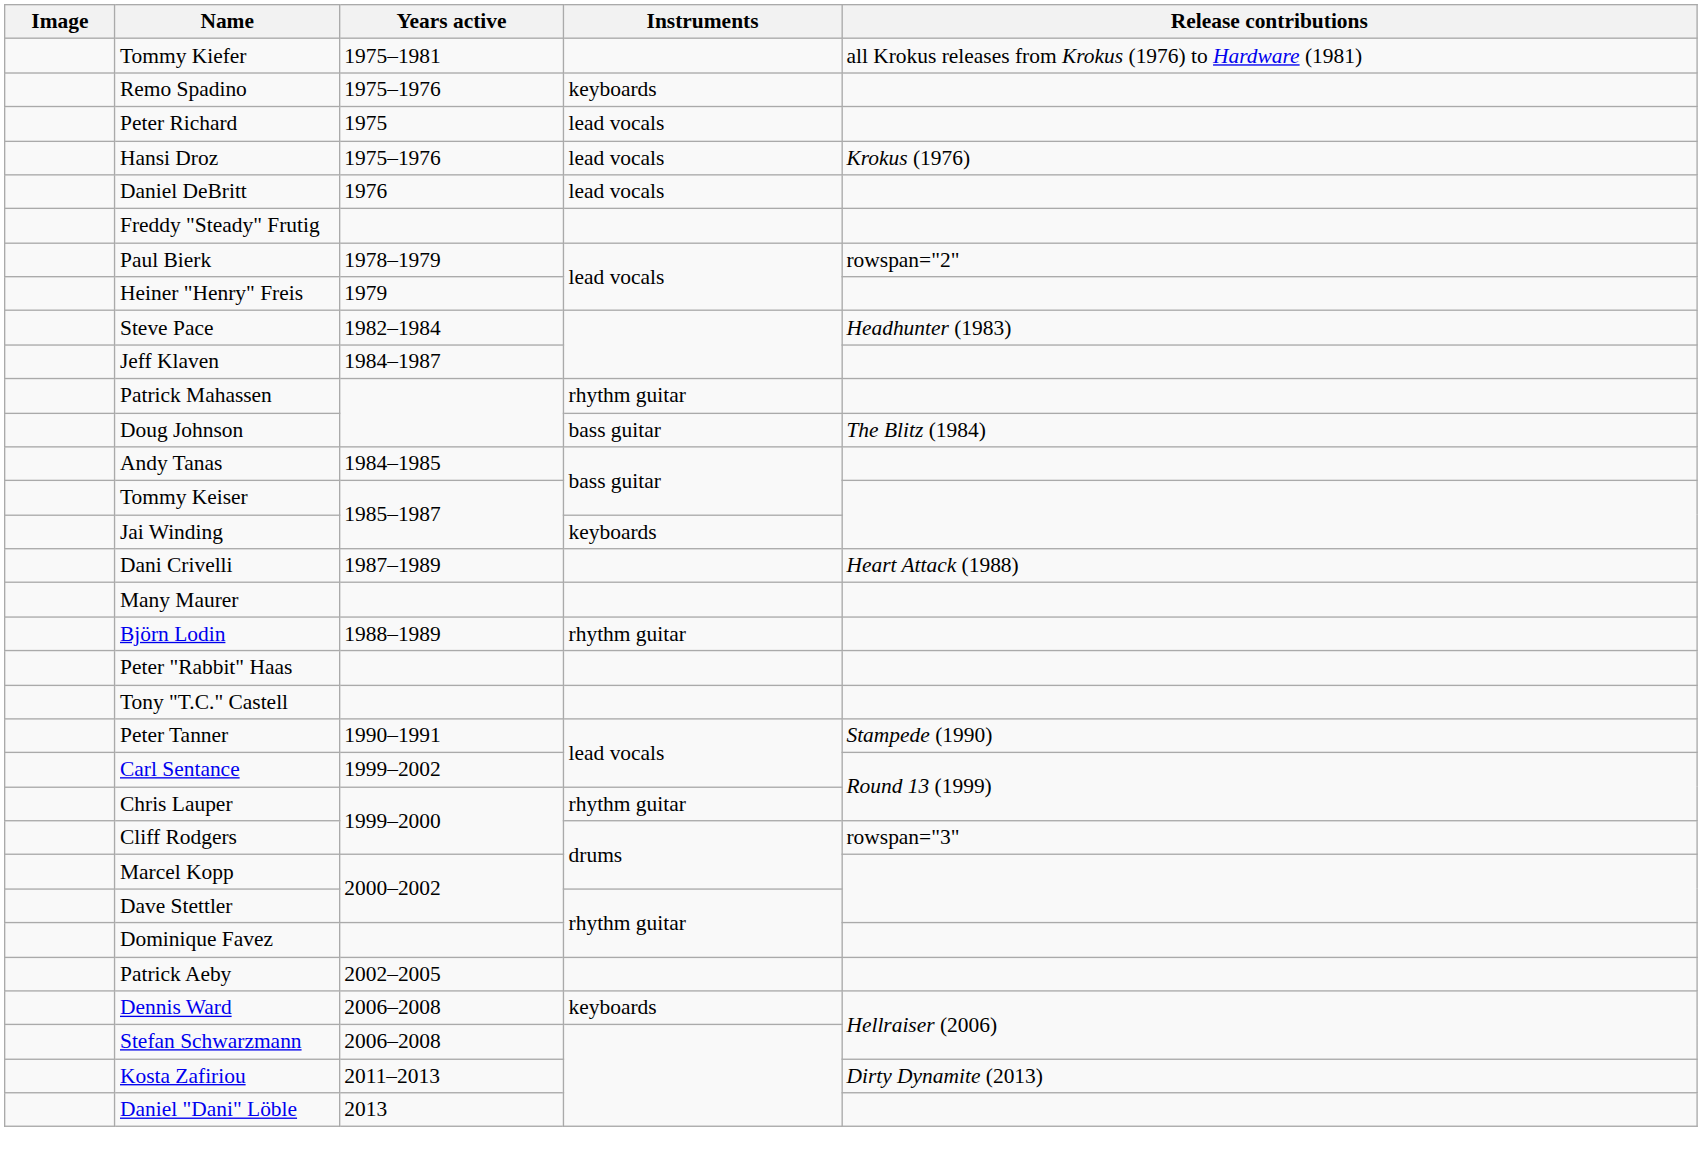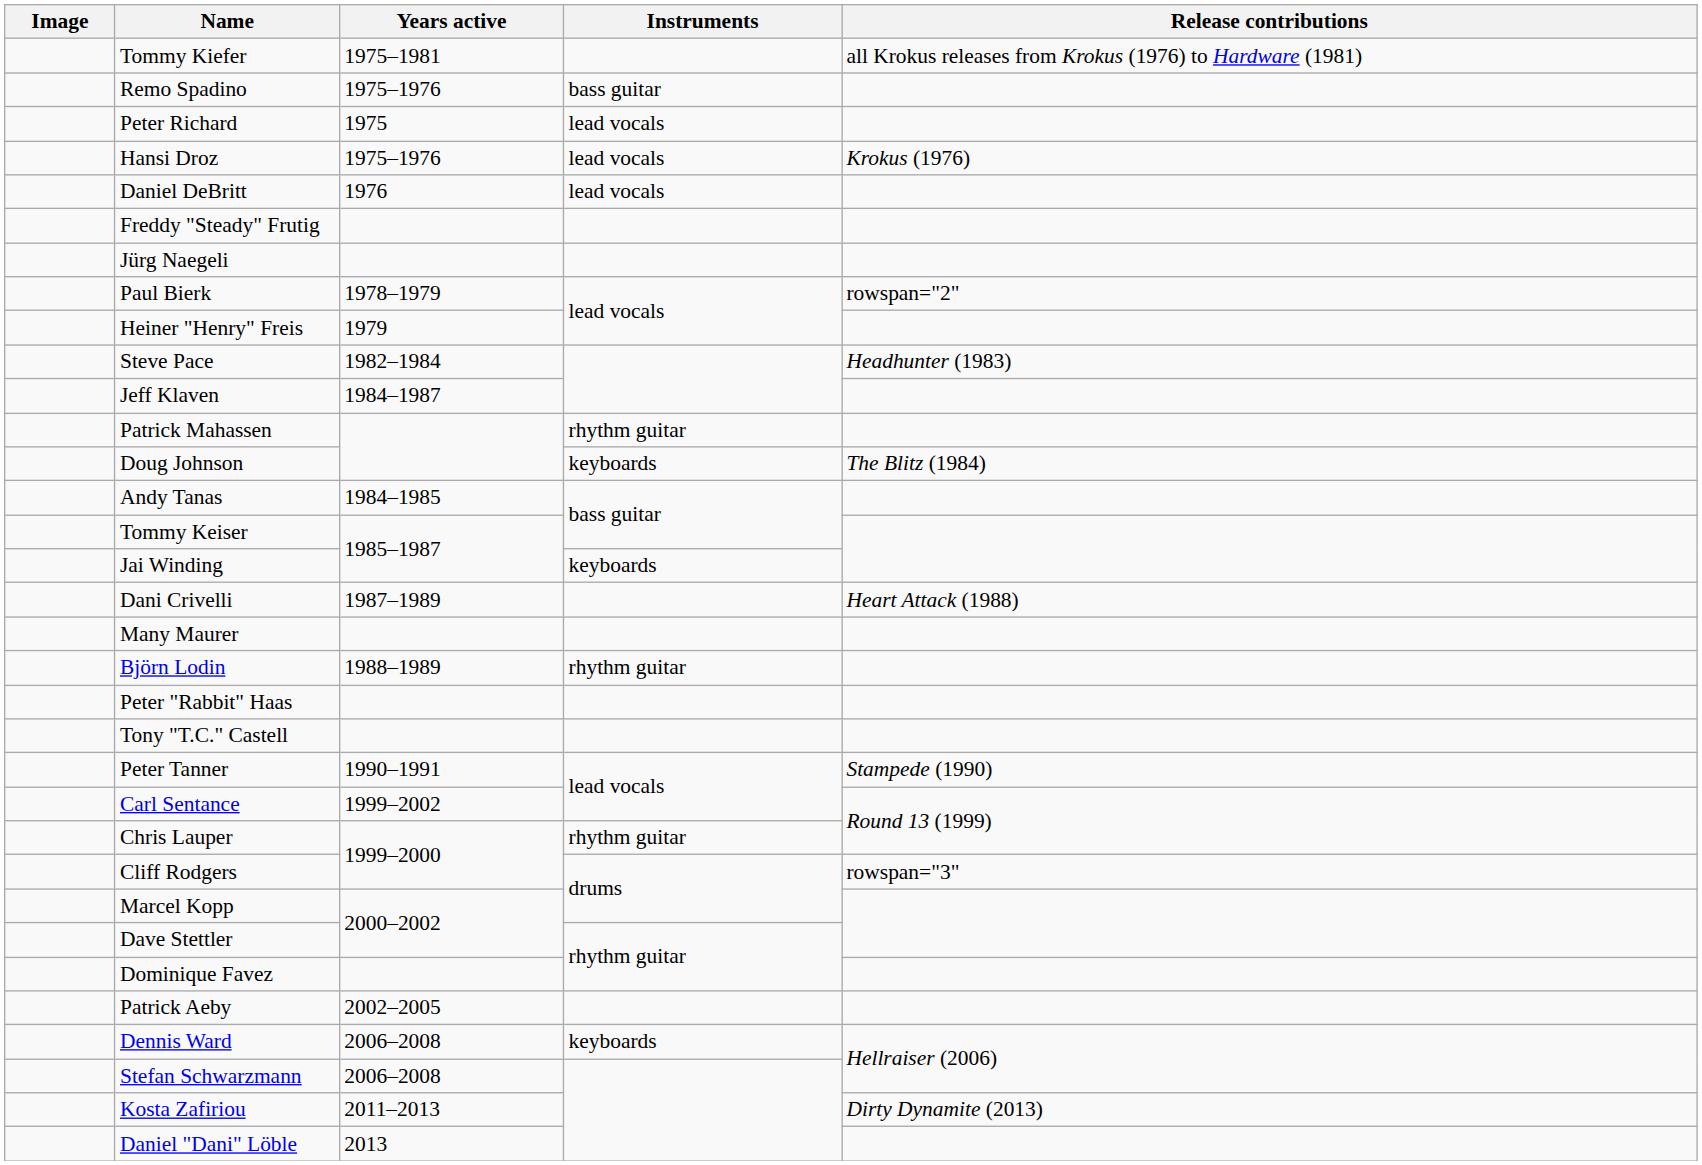(613, 89) keyboards -> (615, 89) bass guitar
+ row: (174, 259)
(615, 429) bass guitar -> (613, 463) keyboards
